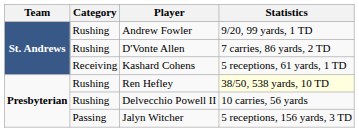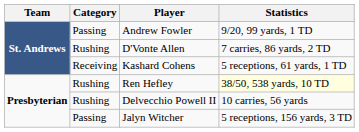(91, 30) Rushing -> (89, 30) Passing
